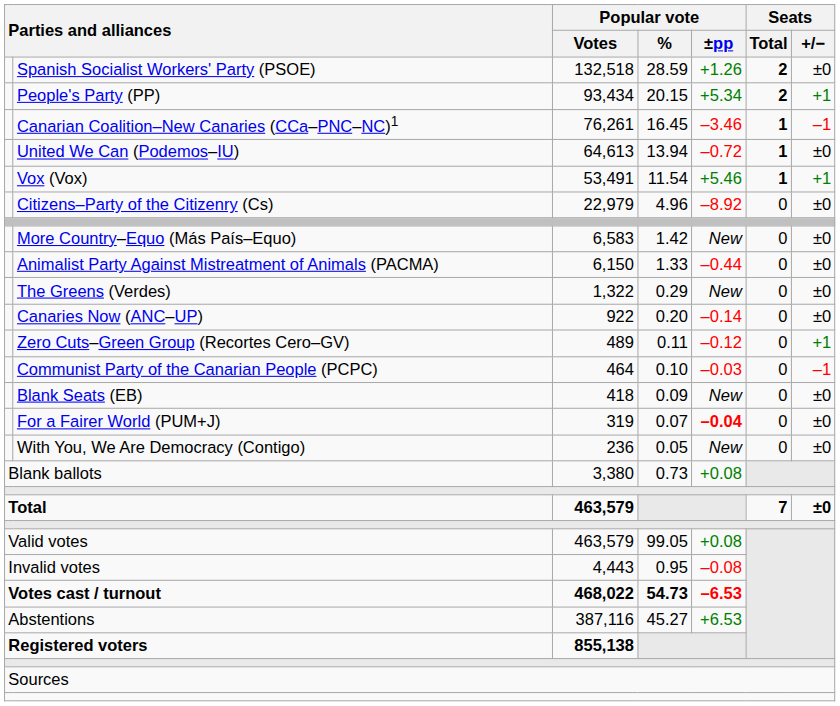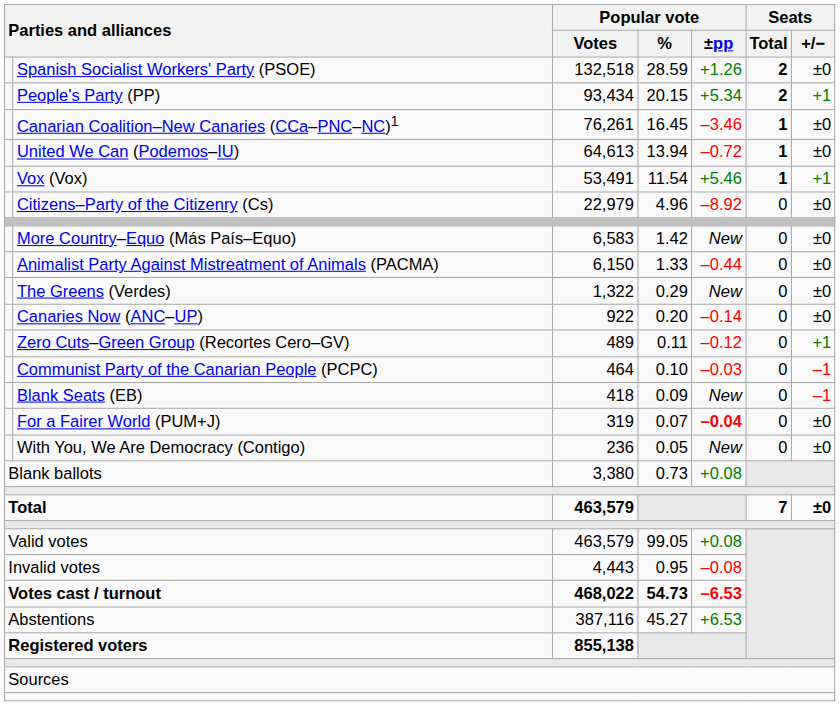(822, 124) –1 -> (822, 124) ±0
(822, 395) ±0 -> (822, 395) –1
